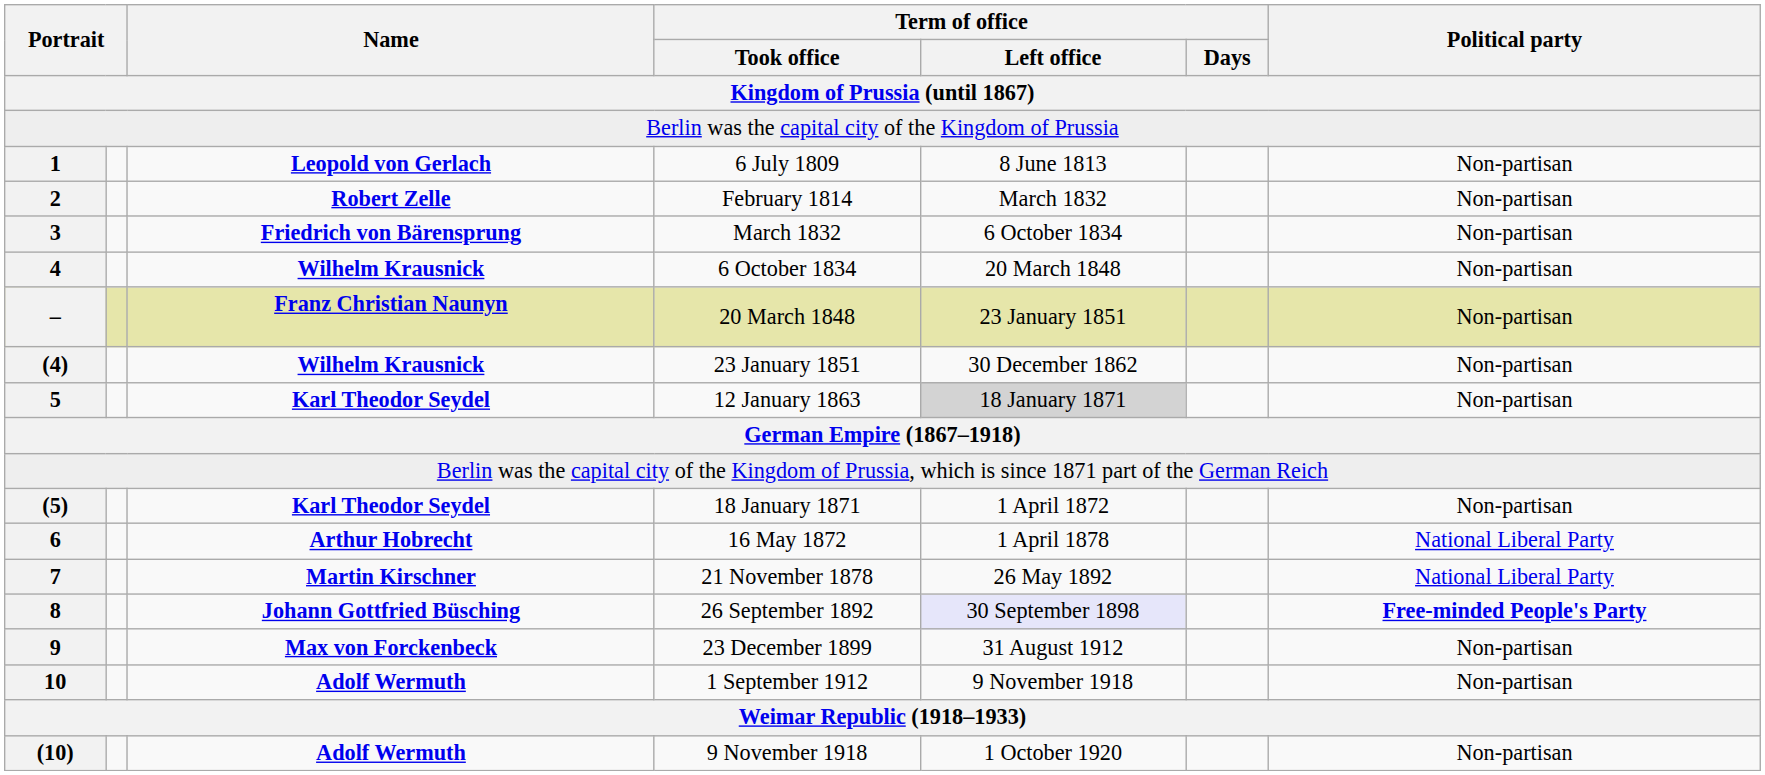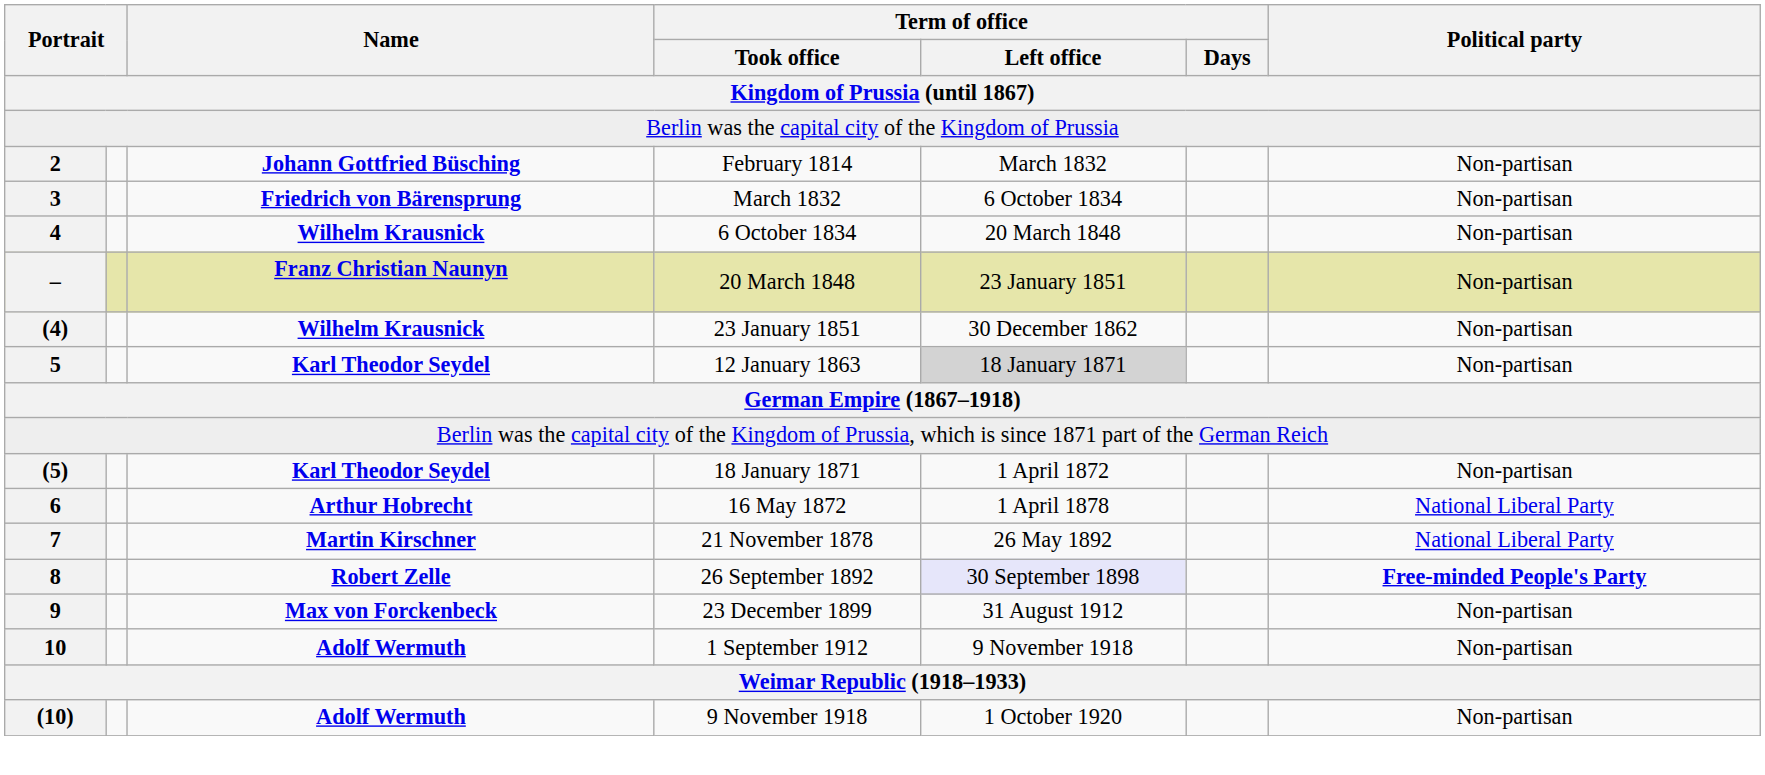- row: (787, 163)
(391, 198) Robert Zelle -> (391, 163) Johann Gottfried Büsching
(391, 611) Johann Gottfried Büsching -> (391, 576) Robert Zelle
